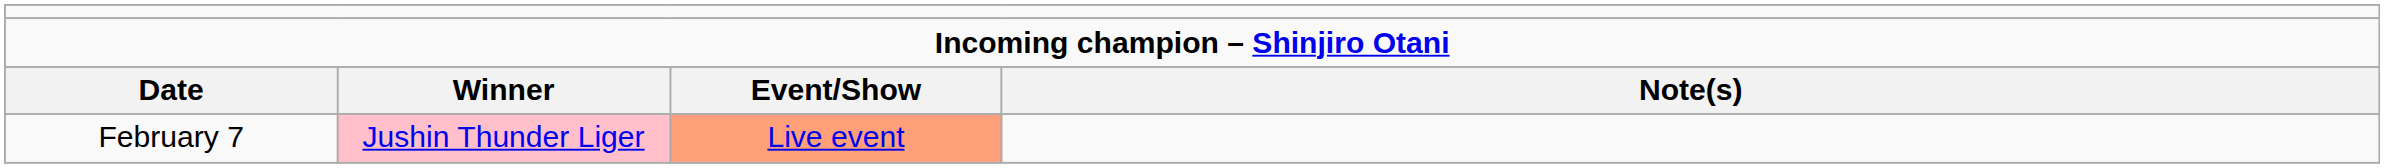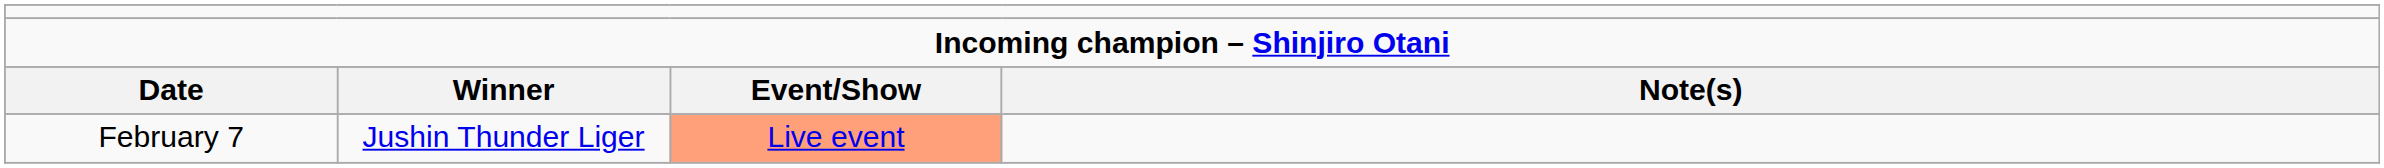(504, 137) pink background -> (504, 137) no background
